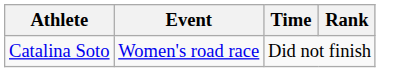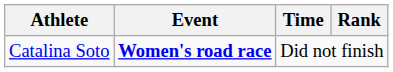(189, 50) normal -> (195, 50) bold
